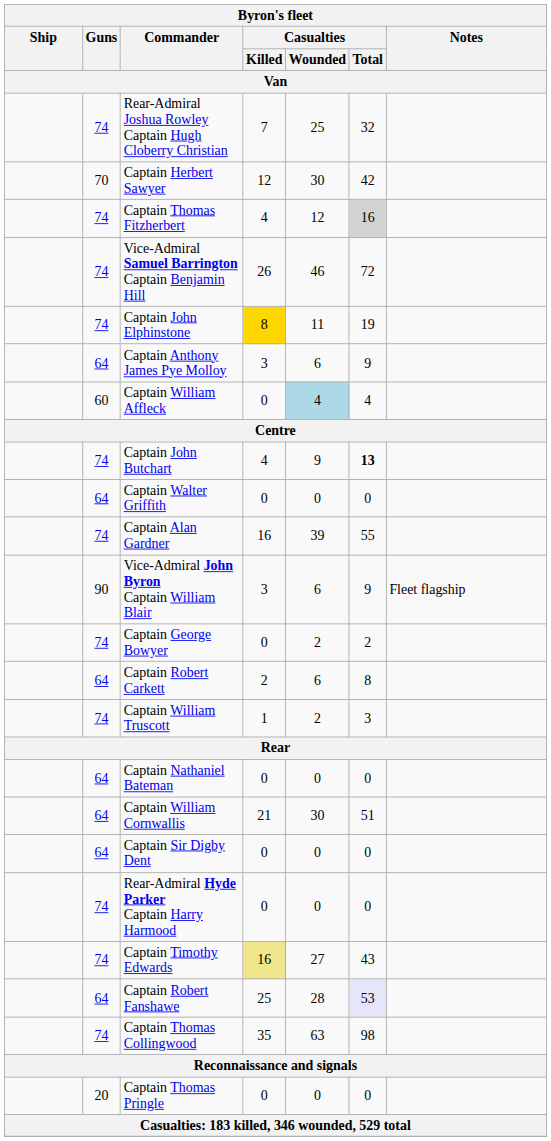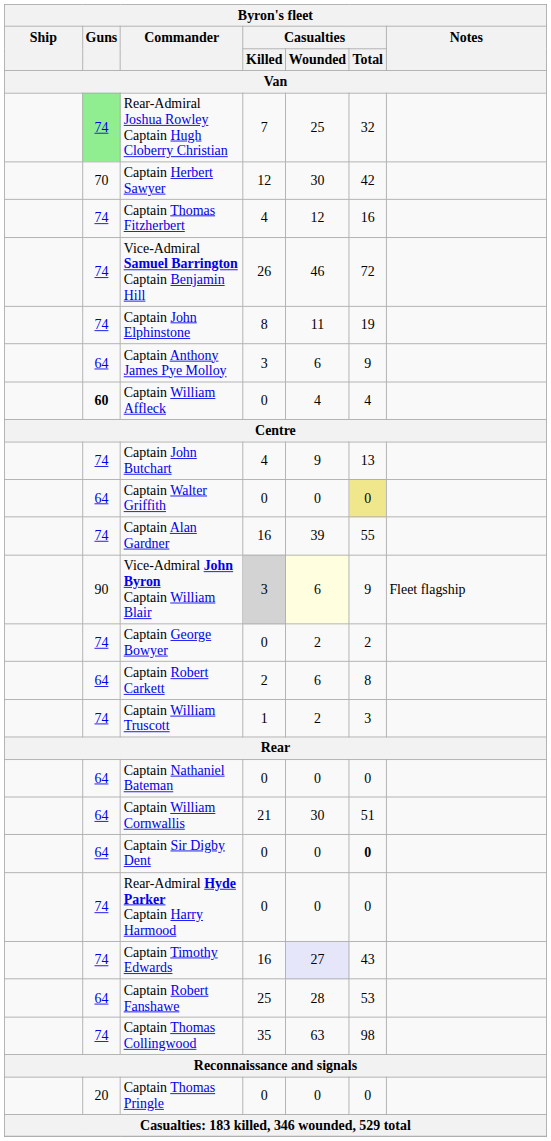(101, 127) no background -> (101, 127) lightgreen background
(368, 218) lightgrey background -> (368, 218) no background
(264, 325) gold background -> (264, 325) no background
(101, 400) normal -> (101, 400) bold
(317, 400) lightblue background -> (317, 400) no background
(368, 460) bold -> (368, 460) normal
(368, 498) no background -> (368, 498) khaki background
(264, 589) no background -> (264, 589) lightgrey background
(317, 589) no background -> (317, 589) lightyellow background
(368, 853) normal -> (368, 853) bold
(264, 960) khaki background -> (264, 960) no background
(317, 960) no background -> (317, 960) lavender background
(368, 998) lavender background -> (368, 998) no background
